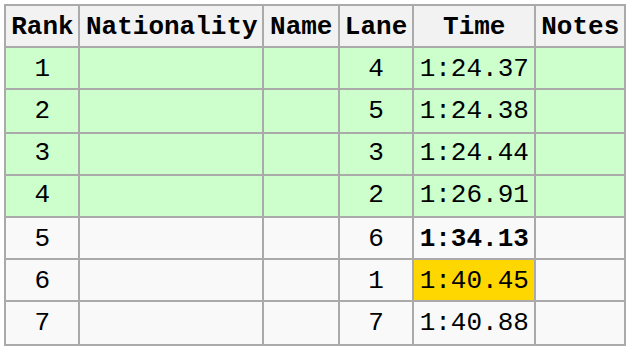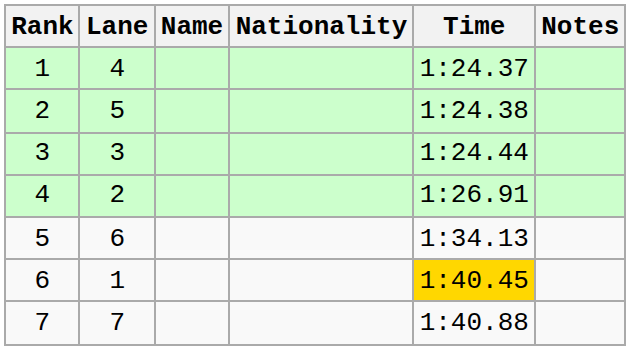columns swapped: (376, 26) <-> (172, 26)
(474, 238) bold -> (474, 238) normal
